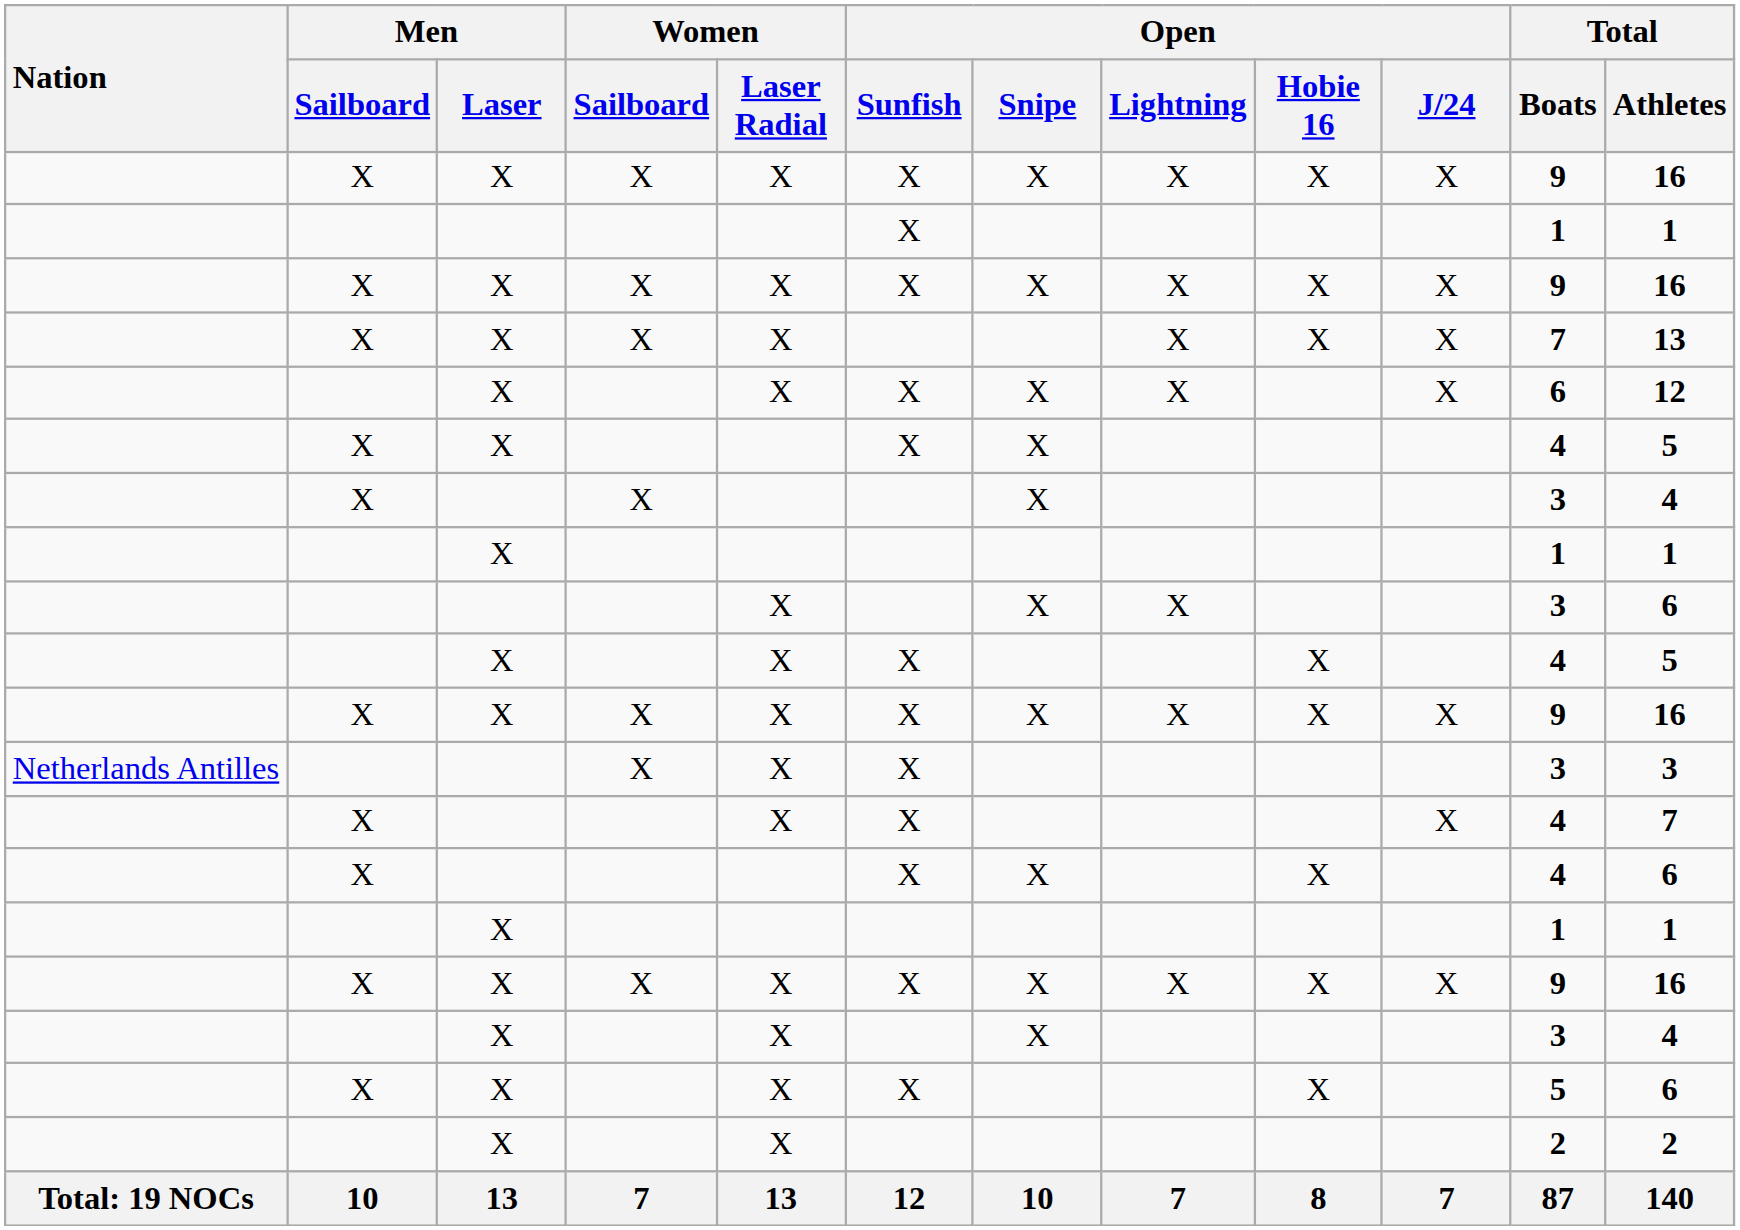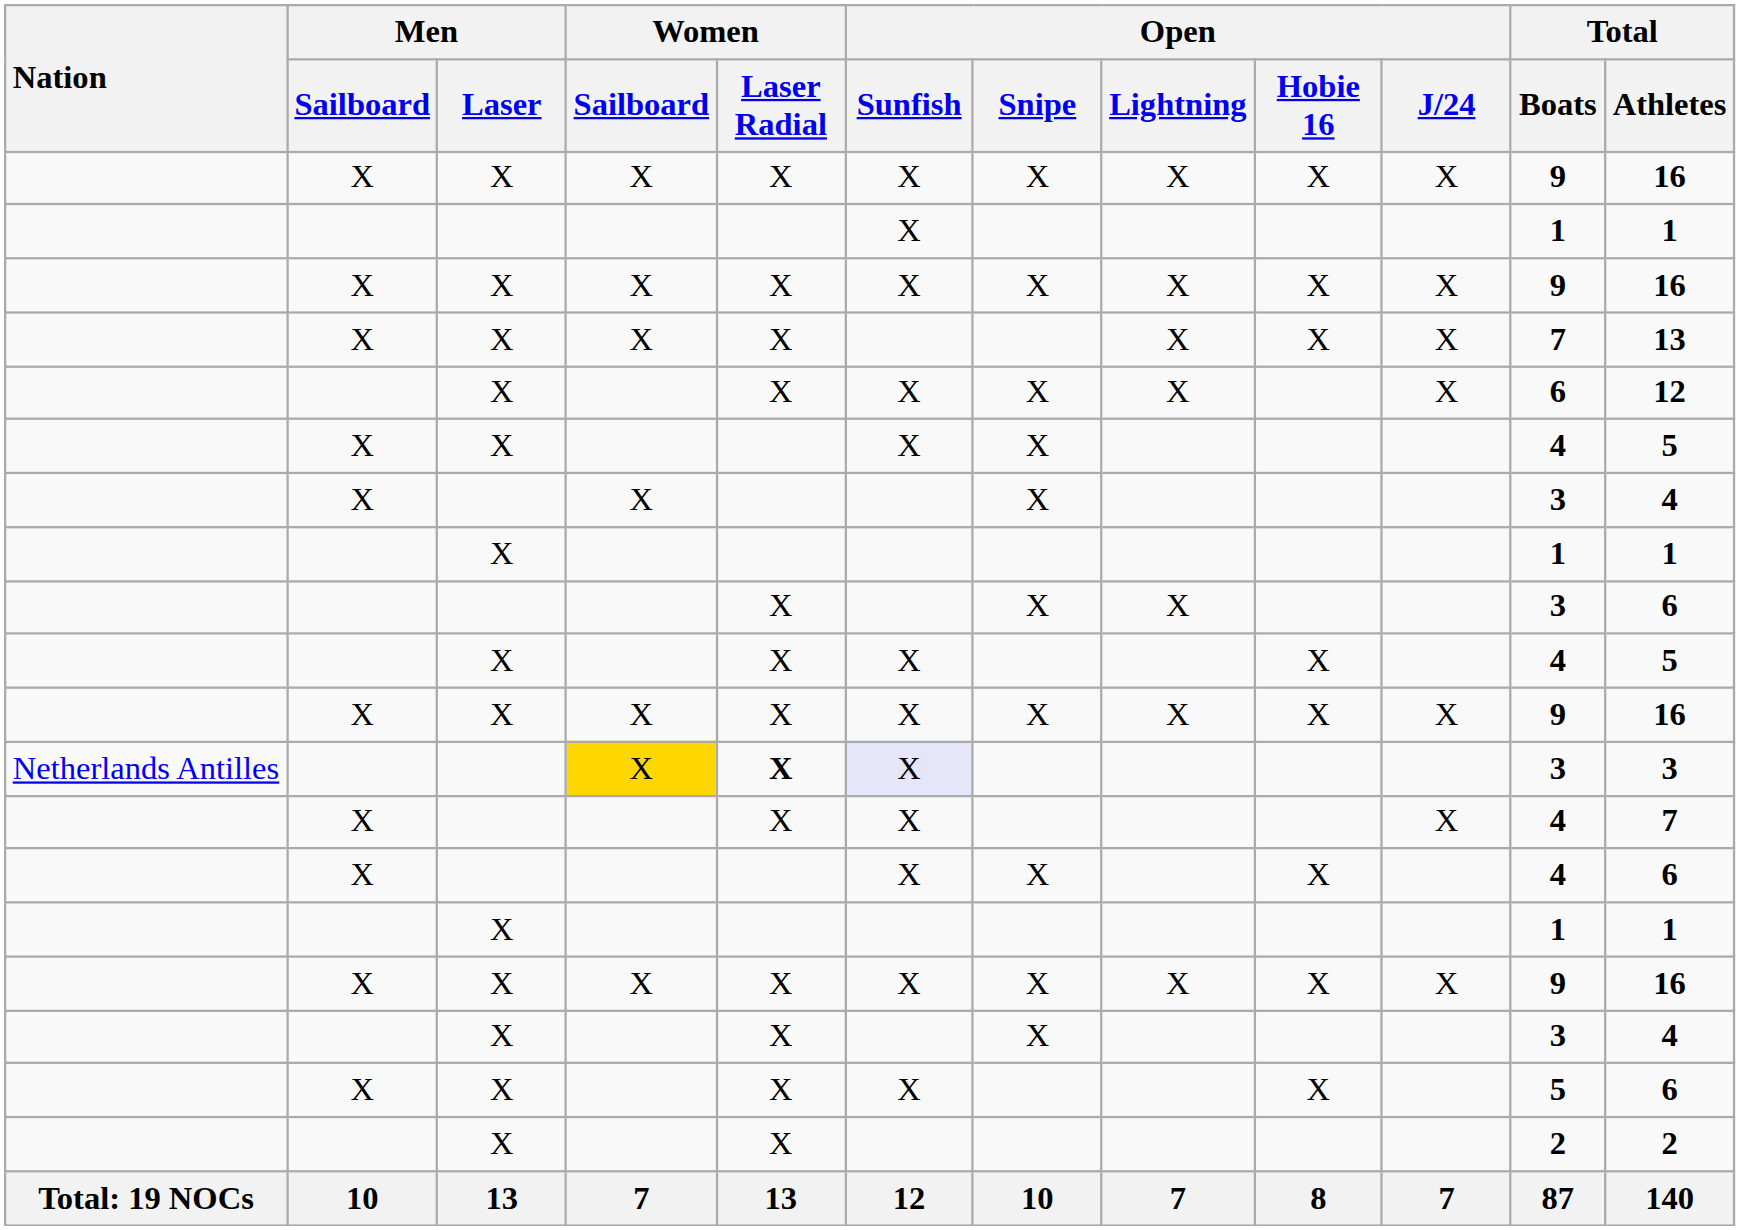(641, 767) no background -> (641, 767) gold background
(781, 767) normal -> (781, 767) bold
(909, 767) no background -> (909, 767) lavender background
